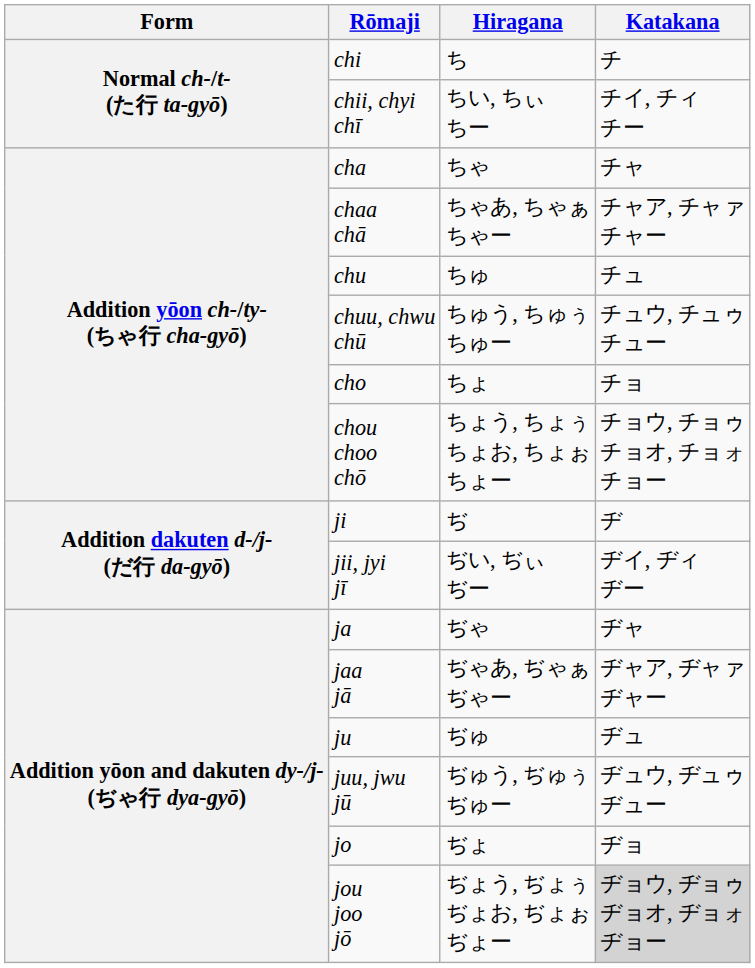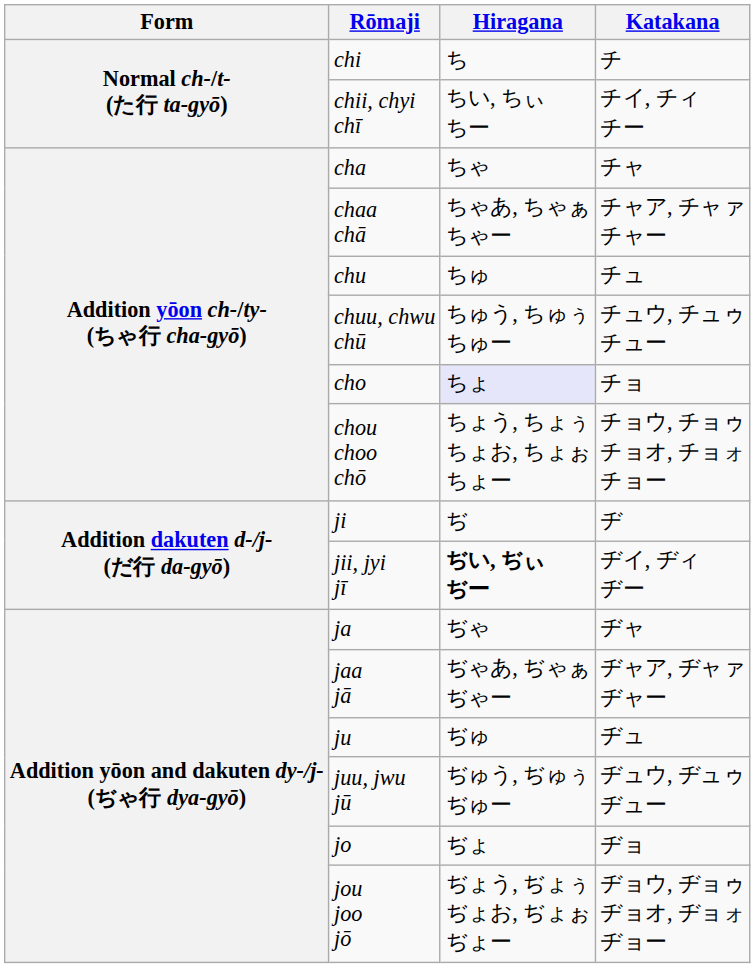(468, 383) no background -> (468, 383) lavender background
(496, 574) normal -> (496, 574) bold
(673, 913) lightgrey background -> (673, 913) no background
